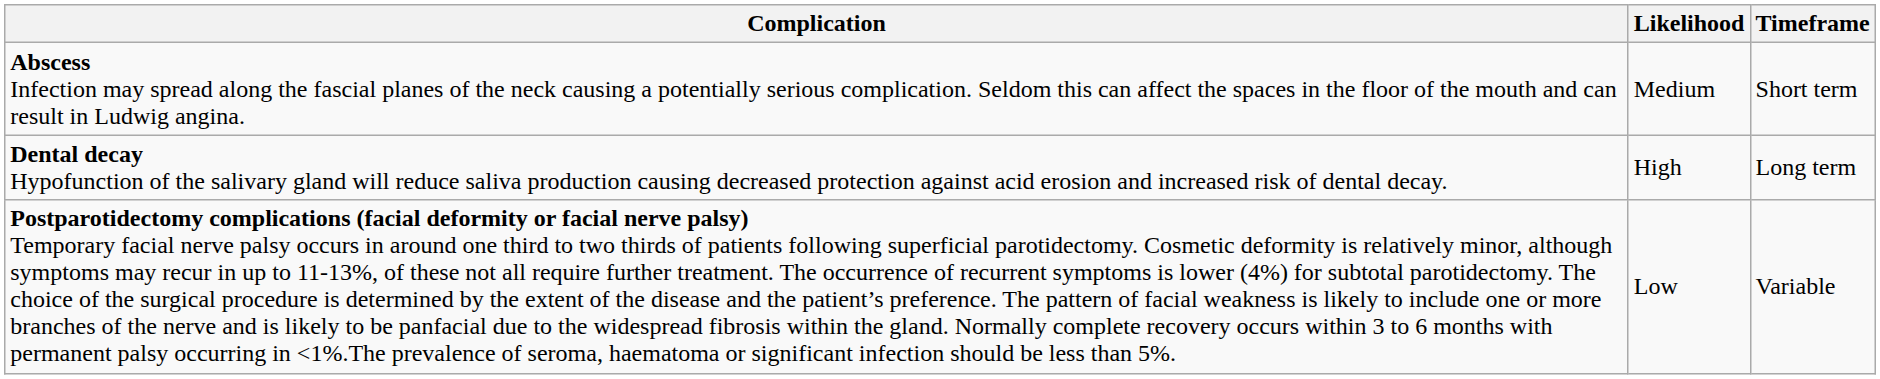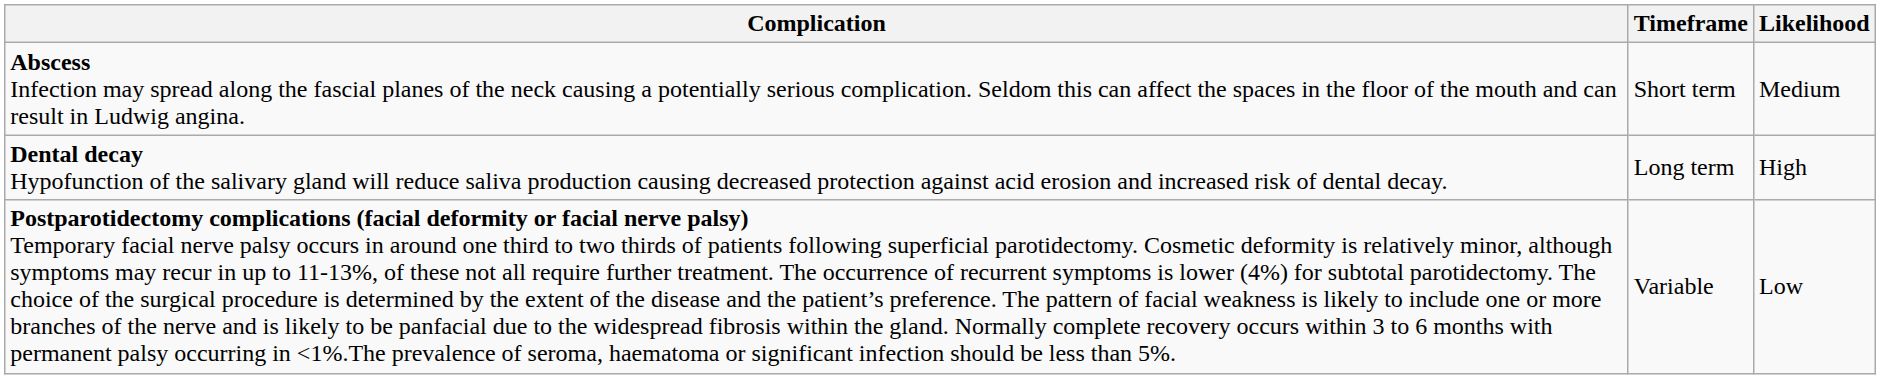columns swapped: (1813, 23) <-> (1689, 23)
